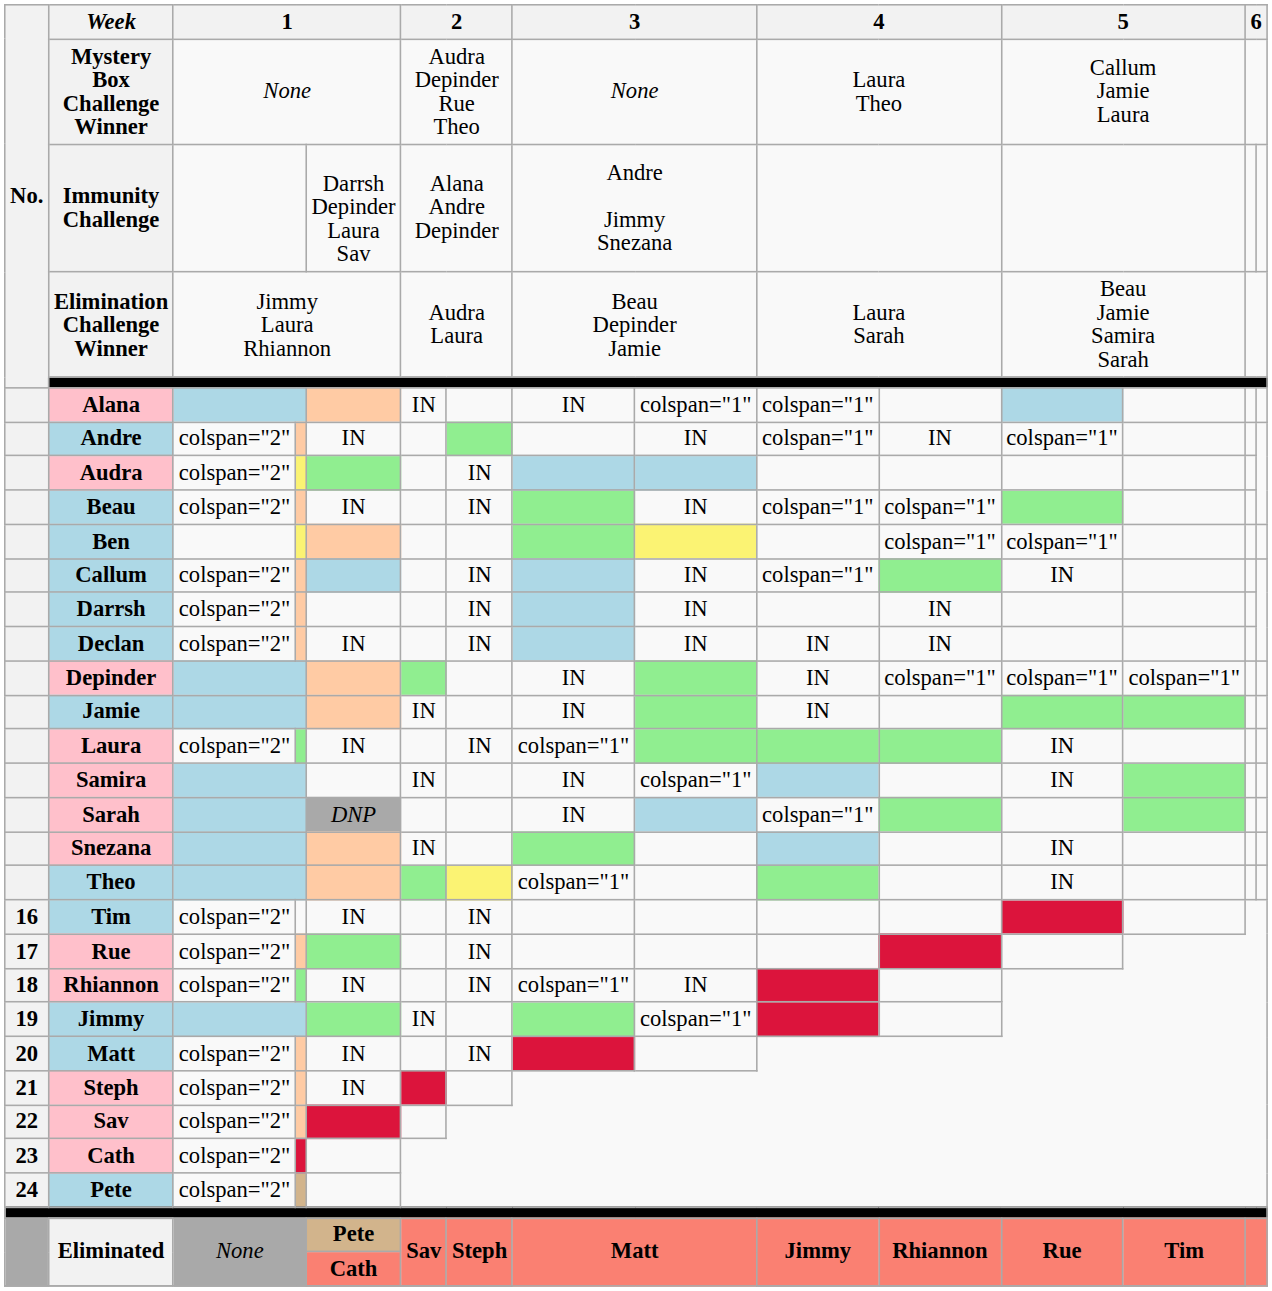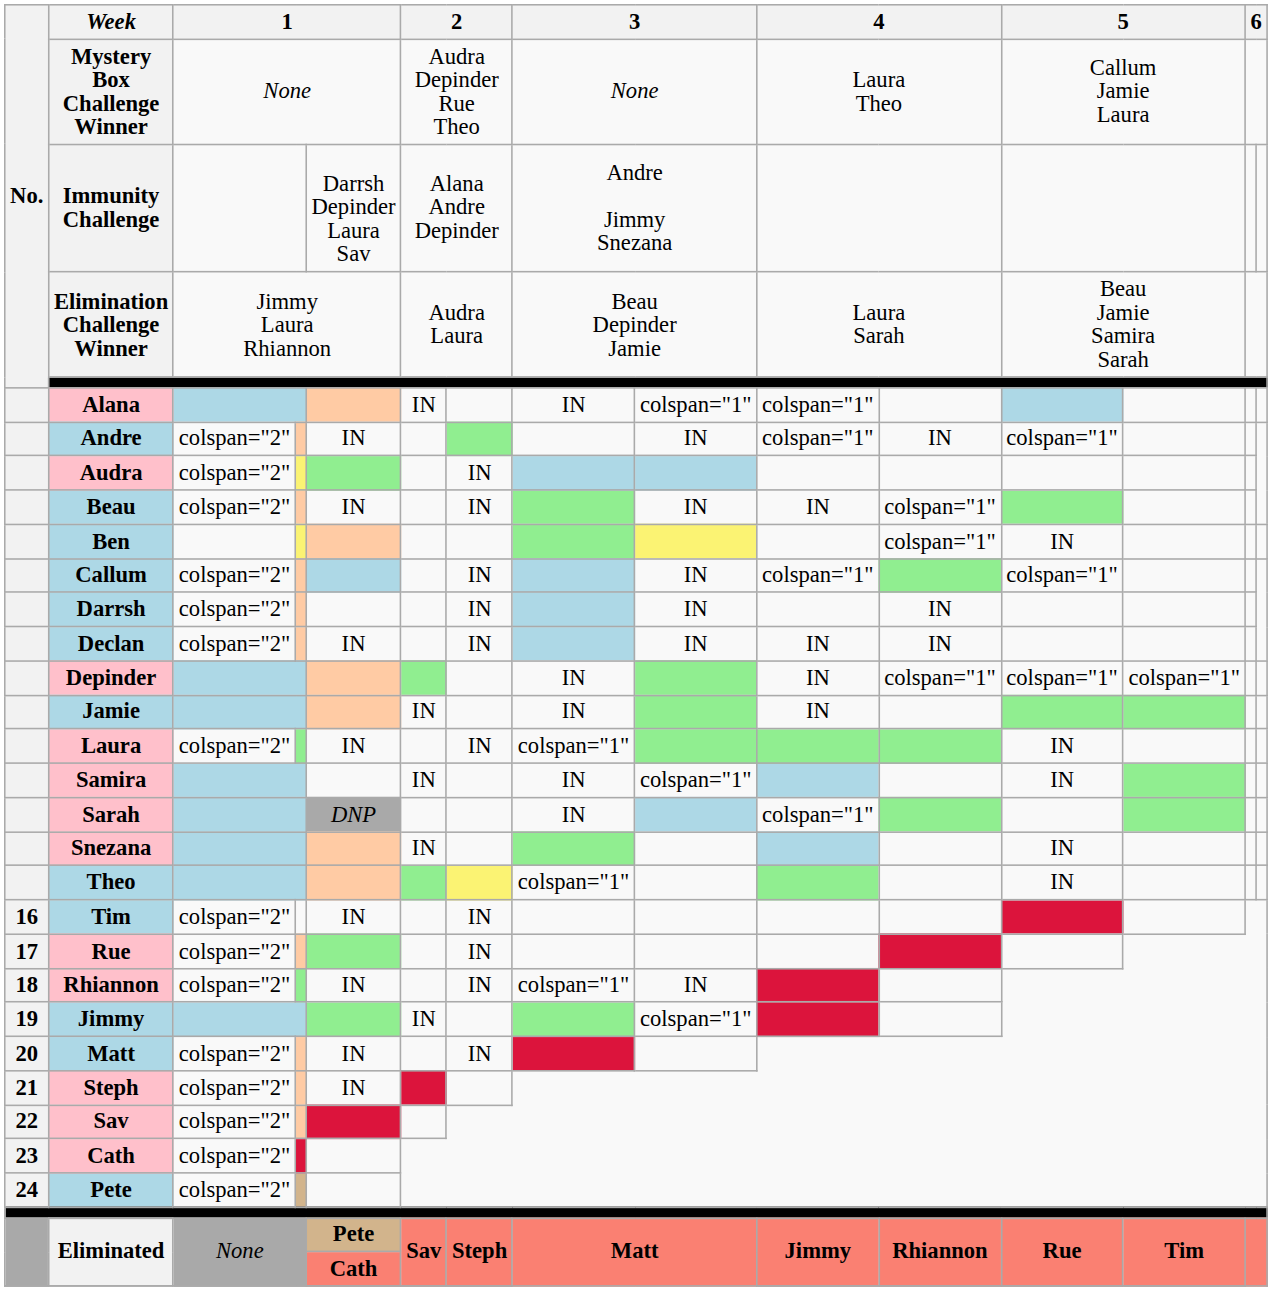(818, 507) colspan="1" -> (818, 507) IN
(1062, 541) colspan="1" -> (1062, 541) IN
(1062, 575) IN -> (1062, 575) colspan="1"
